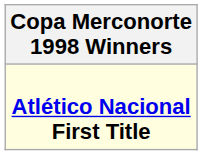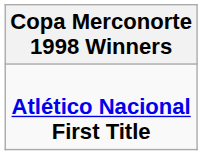(101, 119) lightyellow background -> (101, 119) no background
